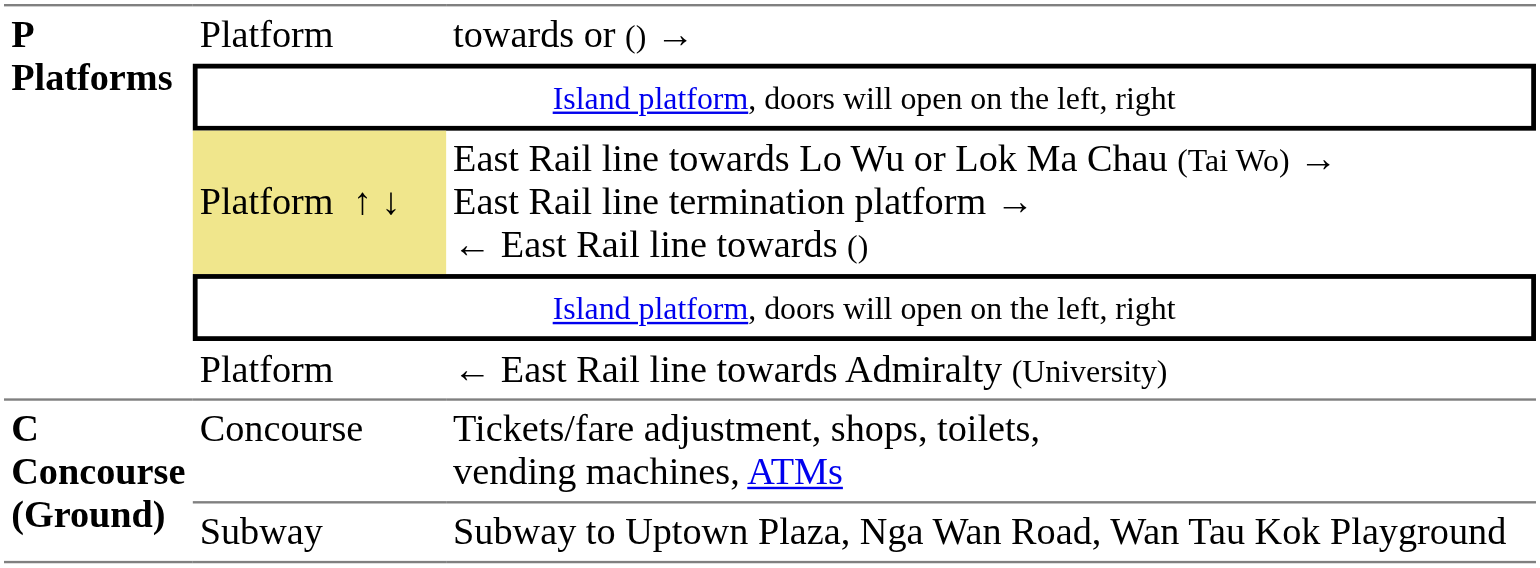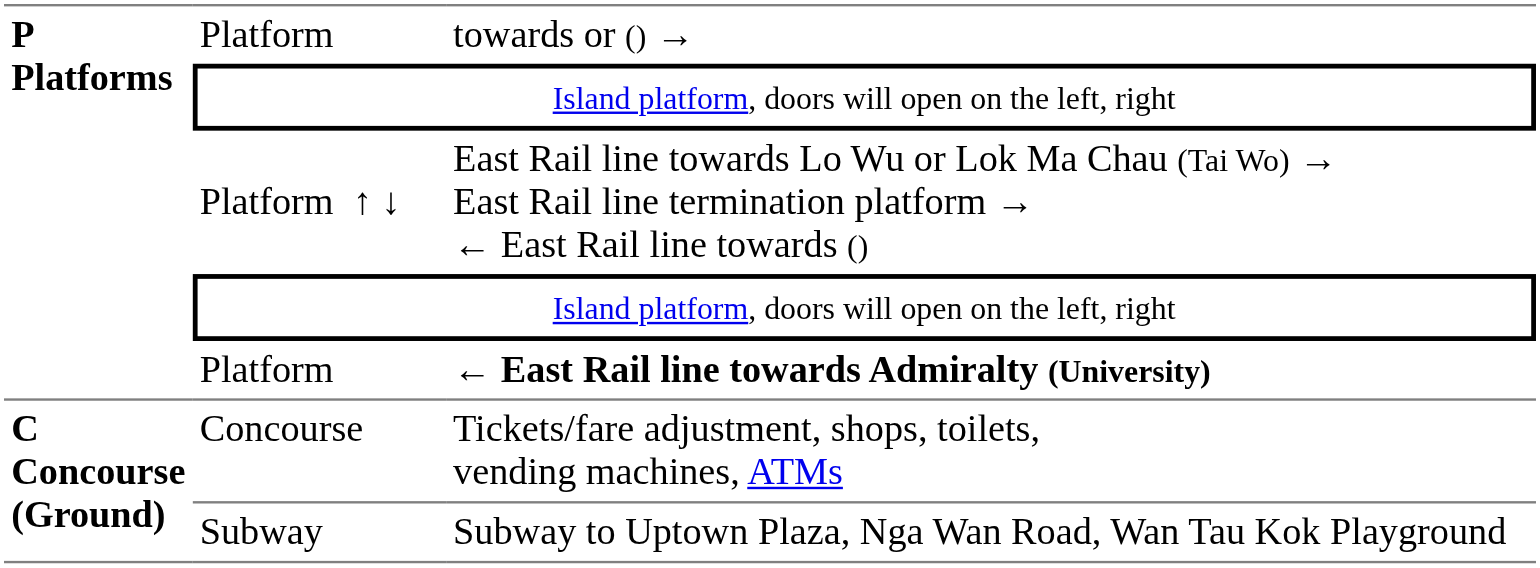(300, 201) khaki background -> (300, 201) no background
(810, 368) normal -> (832, 368) bold
